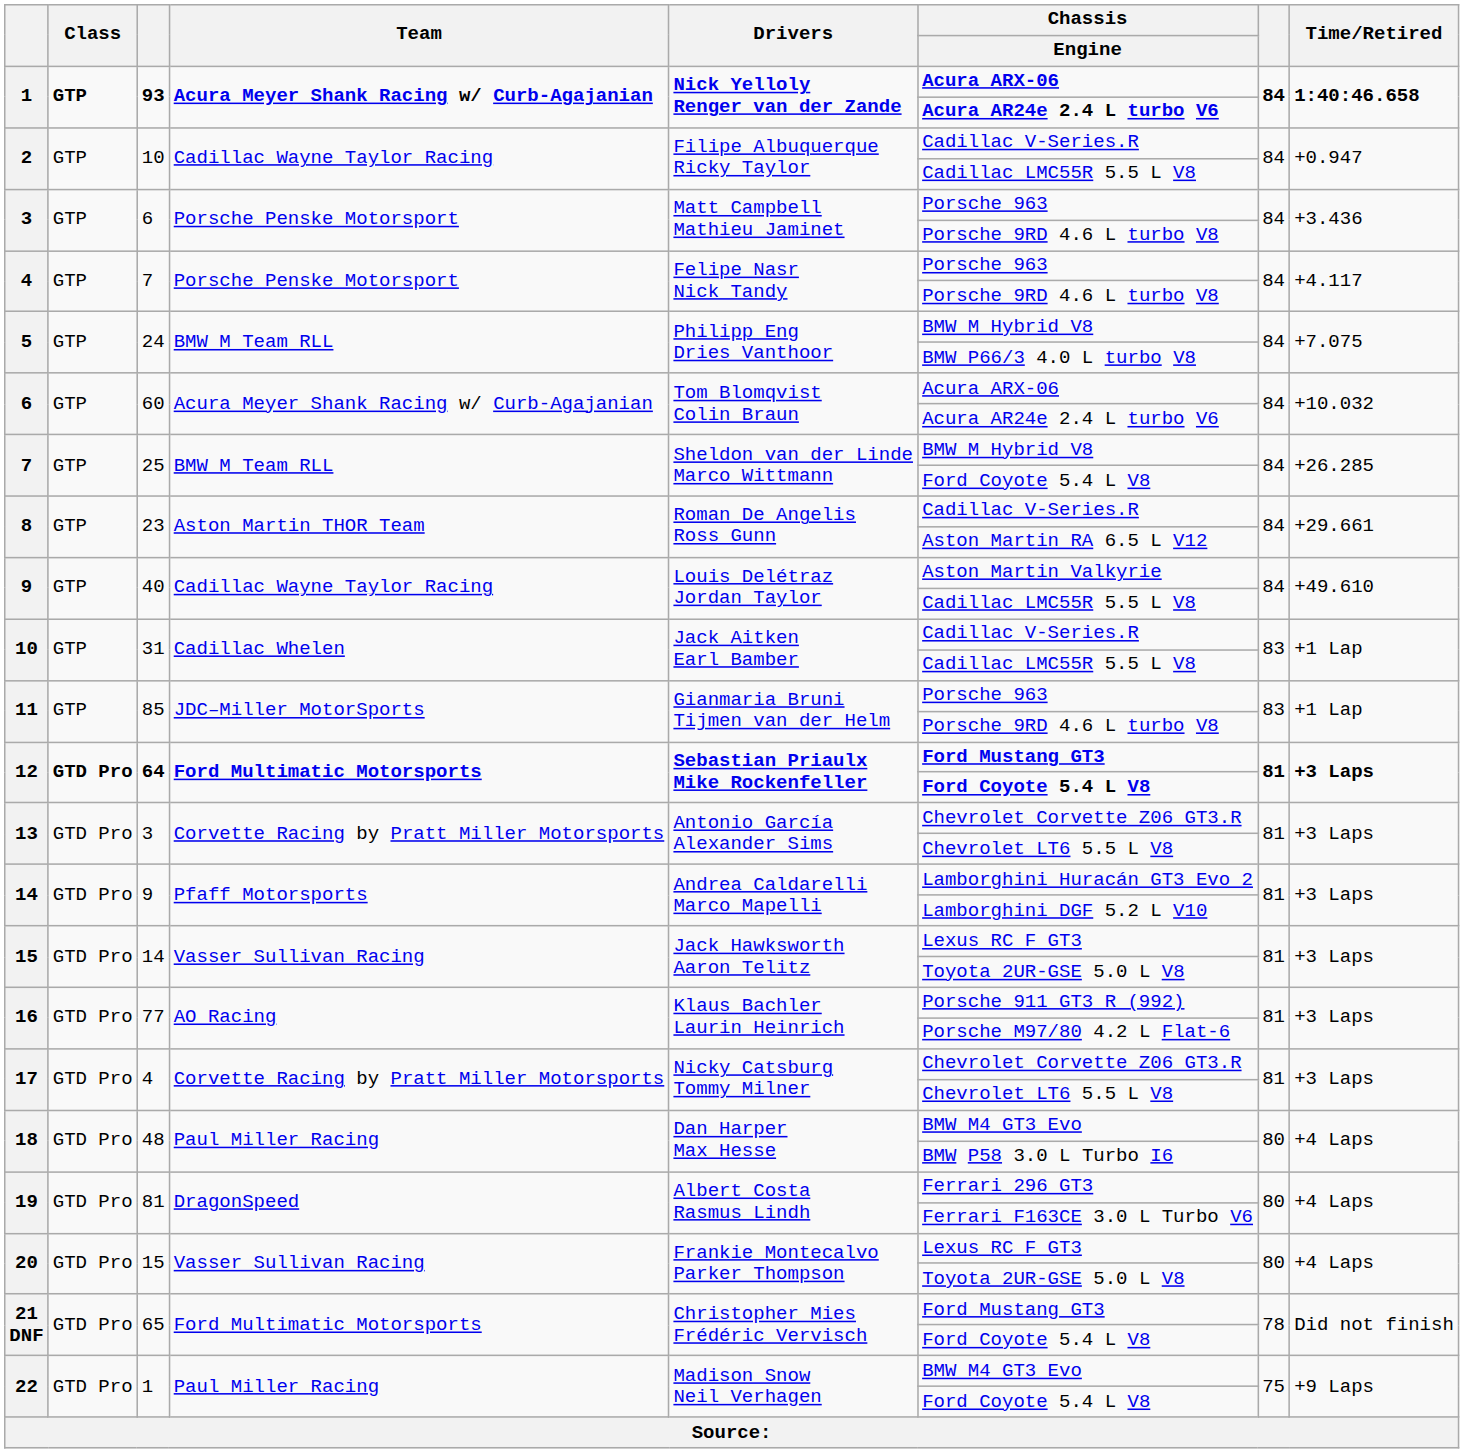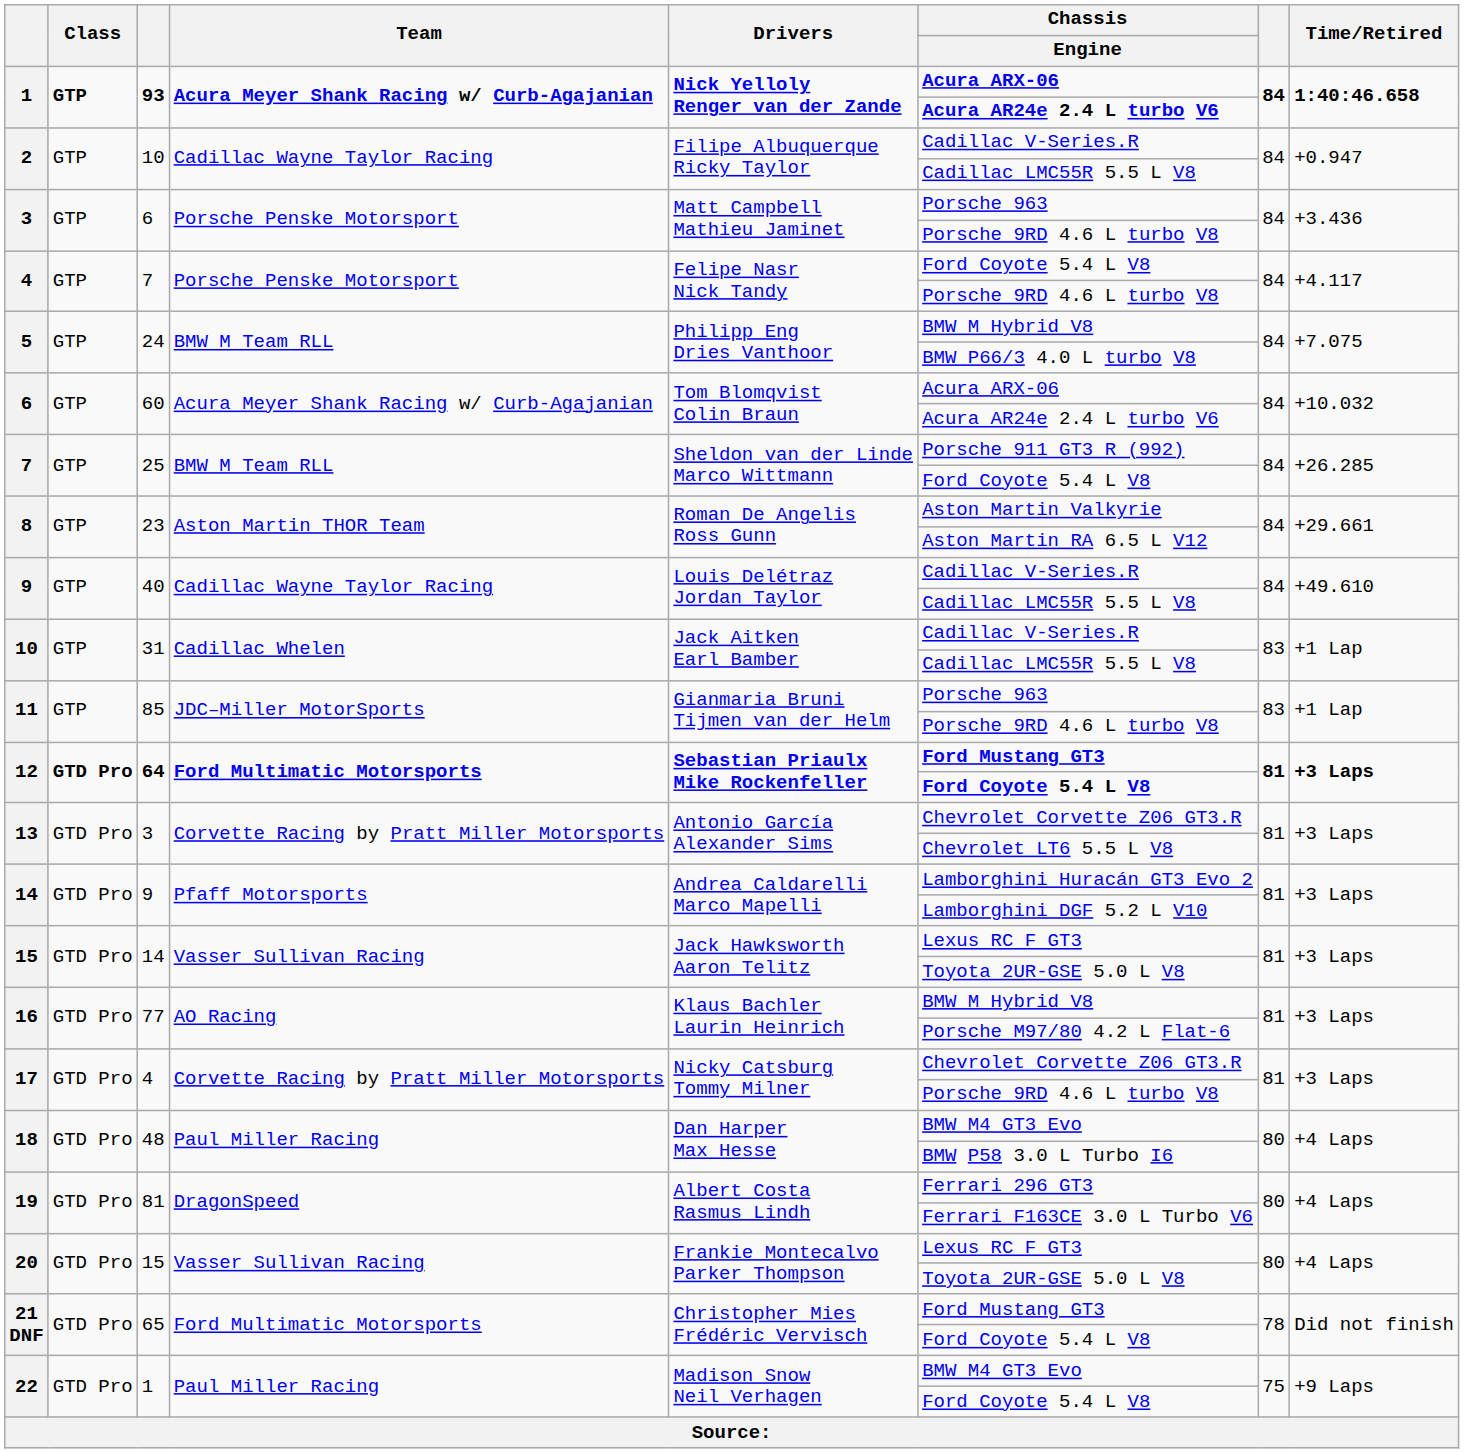(985, 266) Porsche 963 -> (1036, 266) Ford Coyote 5.4 L V8
(1008, 450) BMW M Hybrid V8 -> (1053, 450) Porsche 911 GT3 R (992)
(1031, 512) Cadillac V-Series.R -> (1042, 512) Aston Martin Valkyrie
(1042, 573) Aston Martin Valkyrie -> (1031, 573) Cadillac V-Series.R
(1053, 1003) Porsche 911 GT3 R (992) -> (1008, 1003) BMW M Hybrid V8
(1048, 1095) Chevrolet LT6 5.5 L V8 -> (1070, 1095) Porsche 9RD 4.6 L turbo V8
